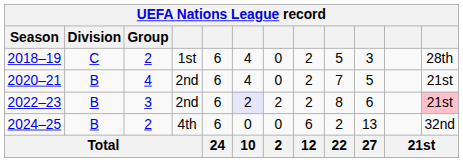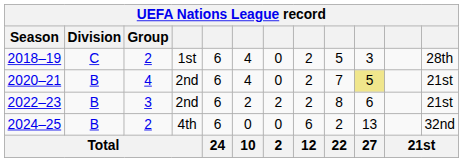(370, 80) no background -> (370, 80) khaki background
(248, 102) lavender background -> (248, 102) no background
(440, 102) pink background -> (440, 102) no background
